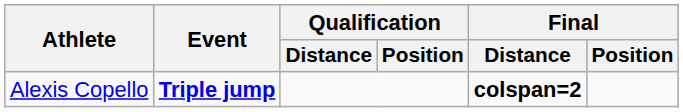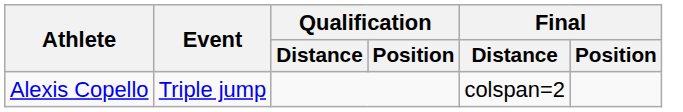(217, 90) bold -> (212, 90) normal
(528, 90) bold -> (515, 90) normal
